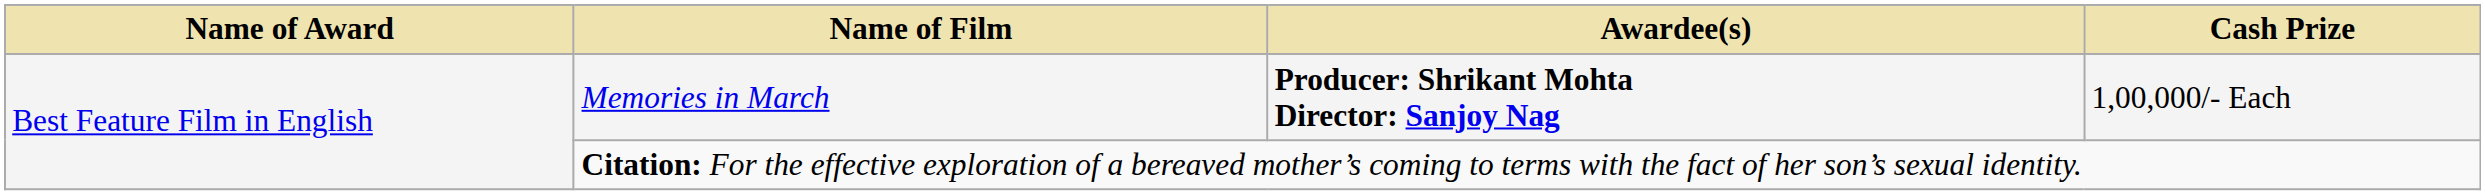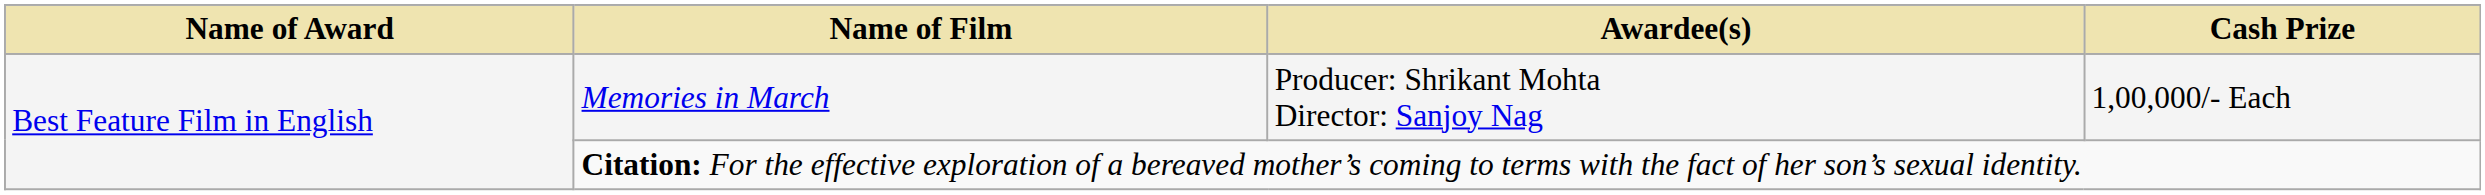(1454, 96) bold -> (1438, 96) normal
